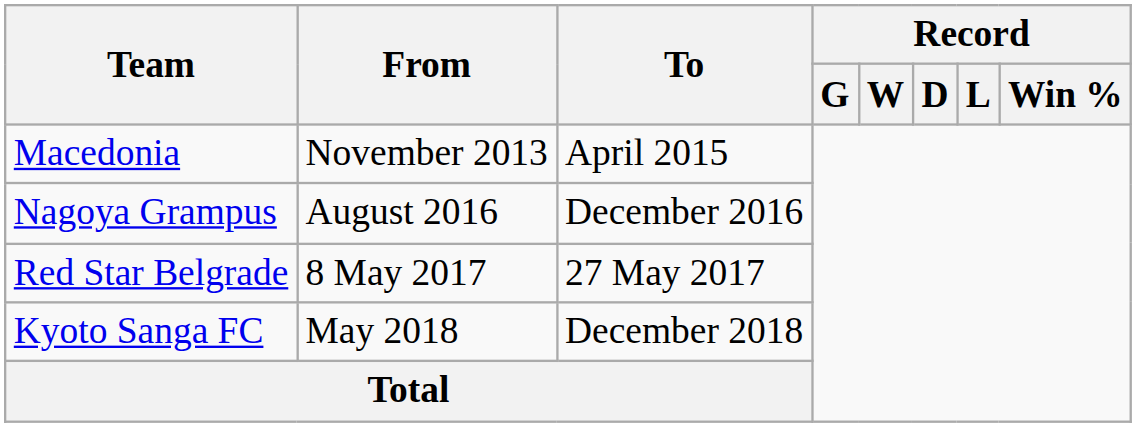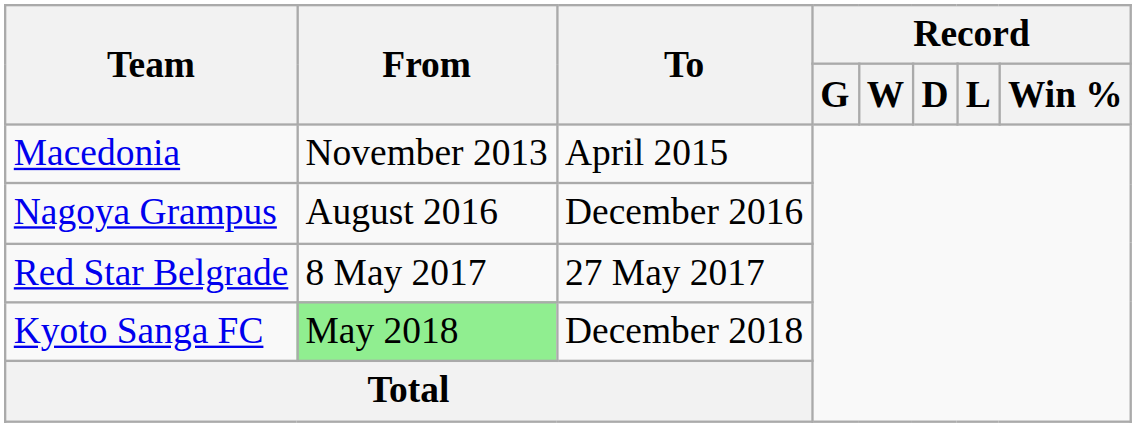(382, 331) no background -> (382, 331) lightgreen background
